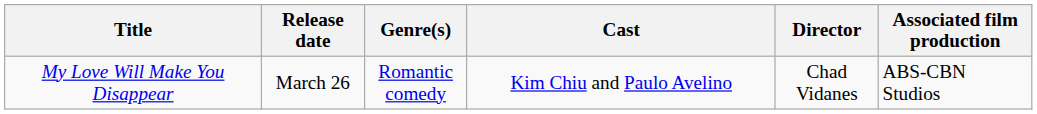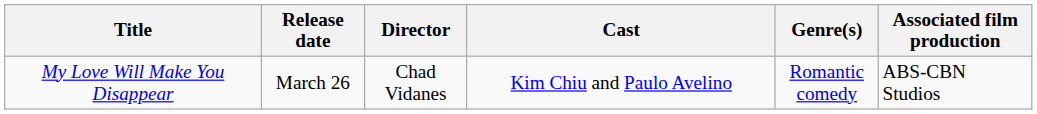columns swapped: (827, 30) <-> (416, 30)
